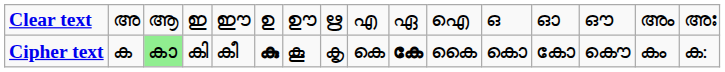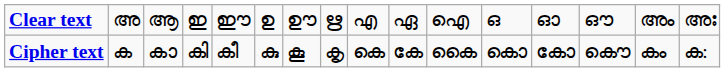(162, 50) lightgreen background -> (162, 50) no background
(269, 50) bold -> (269, 50) normal
(408, 50) bold -> (408, 50) normal
